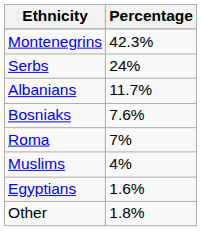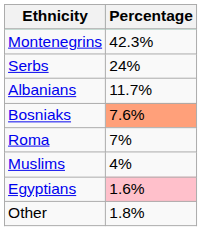(127, 115) no background -> (127, 115) lightsalmon background
(127, 189) no background -> (127, 189) pink background
